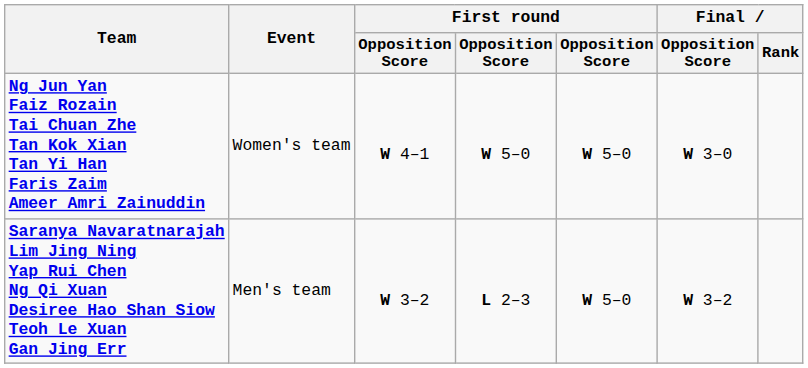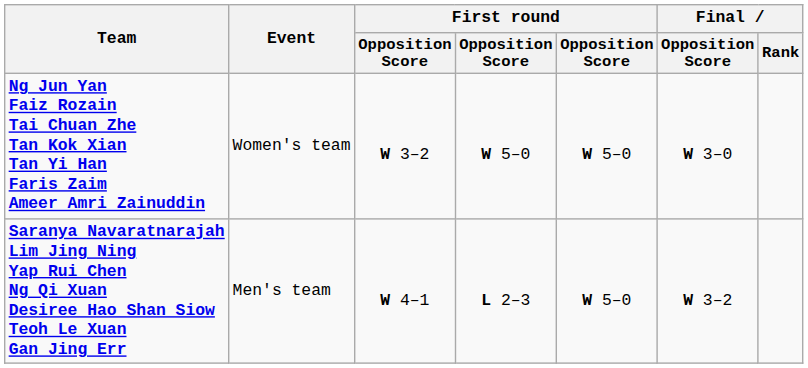(405, 155) W 4–1 -> (405, 155) W 3–2
(405, 301) W 3–2 -> (405, 301) W 4–1
